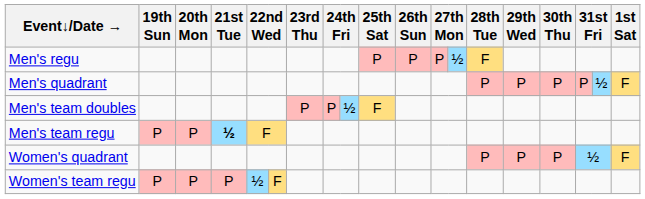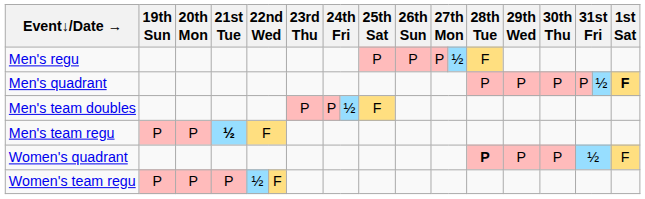(625, 84) normal -> (625, 84) bold
(485, 157) normal -> (485, 157) bold
